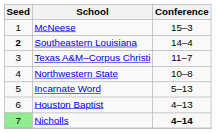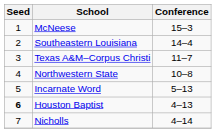(18, 43) bold -> (18, 43) normal
(18, 105) normal -> (18, 105) bold
(18, 120) lightgreen background -> (18, 120) no background
(182, 120) bold -> (182, 120) normal
